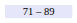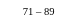(39, 11) lavender background -> (39, 11) no background
